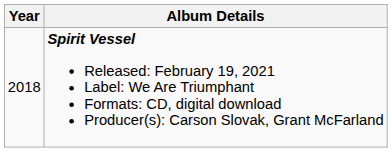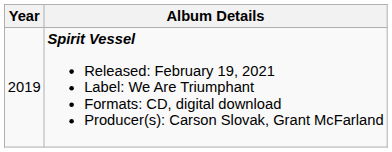(24, 87) 2018 -> (24, 87) 2019
